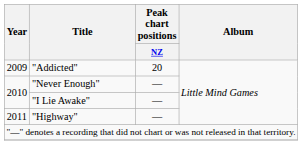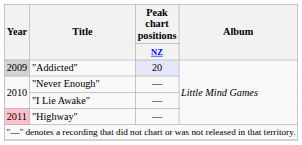(17, 68) no background -> (17, 68) lightgrey background
(157, 68) no background -> (157, 68) lavender background
(17, 116) no background -> (17, 116) pink background
